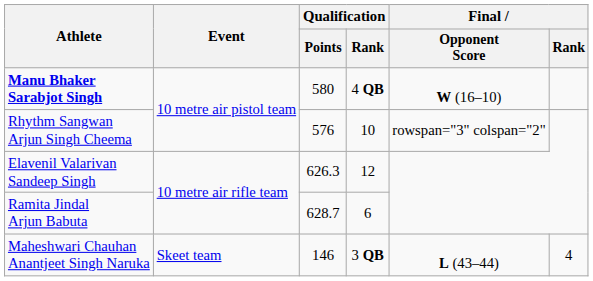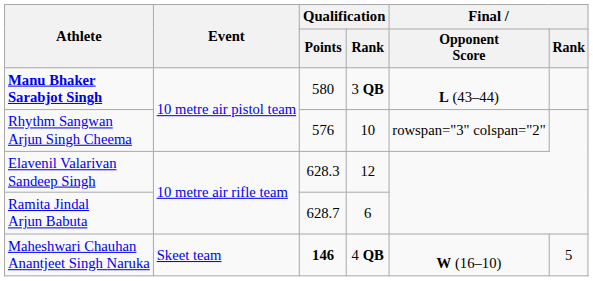(368, 89) 4 QB -> (368, 89) 3 QB
(469, 97) W (16–10) -> (469, 97) L (43–44)
(323, 172) 626.3 -> (323, 172) 628.3
(323, 255) normal -> (323, 255) bold
(368, 255) 3 QB -> (368, 255) 4 QB
(469, 264) L (43–44) -> (469, 264) W (16–10)
(569, 255) 4 -> (569, 255) 5
